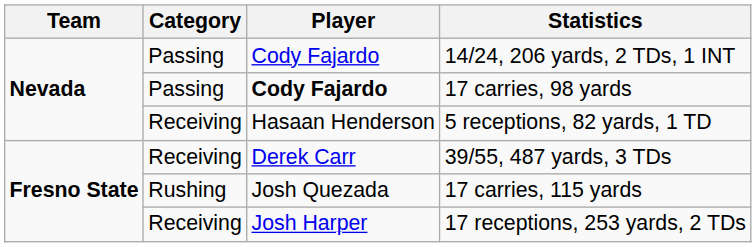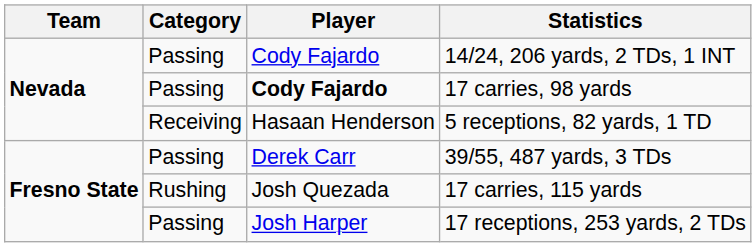(195, 156) Receiving -> (186, 156) Passing
(195, 224) Receiving -> (186, 224) Passing
